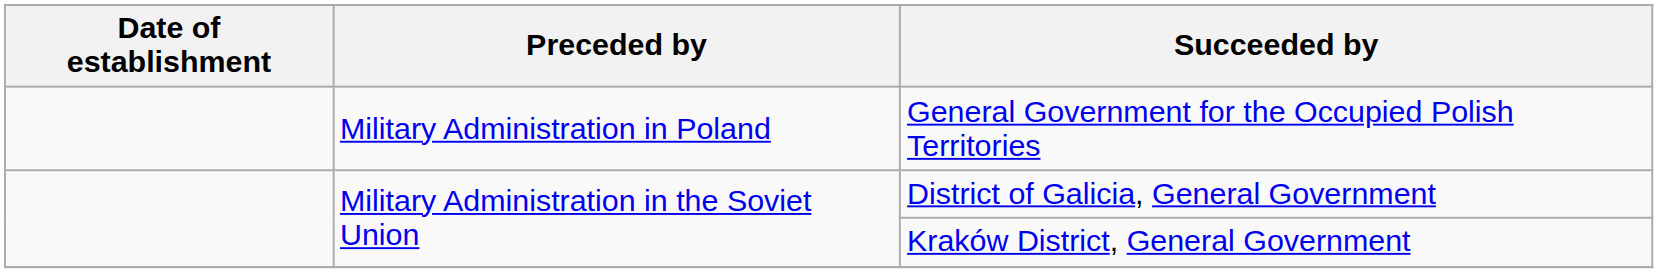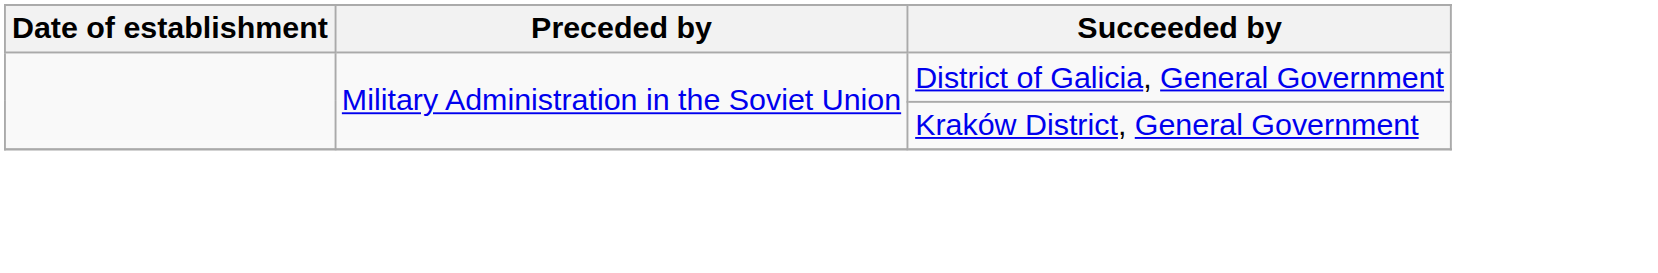- row: (1210, 128)
